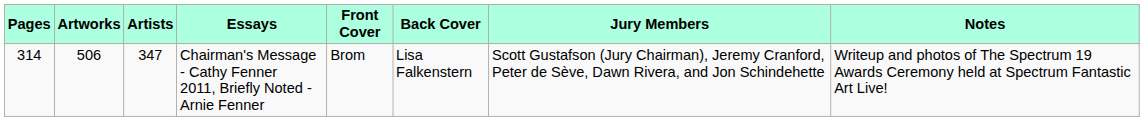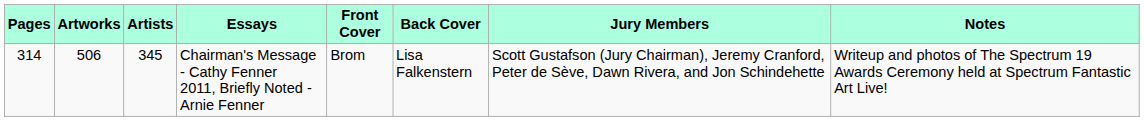(150, 55) 347 -> (150, 55) 345
